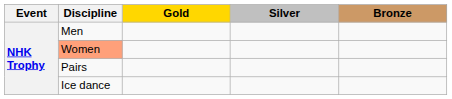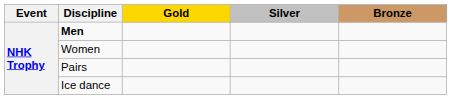(72, 31) normal -> (72, 31) bold
(81, 49) lightsalmon background -> (81, 49) no background
